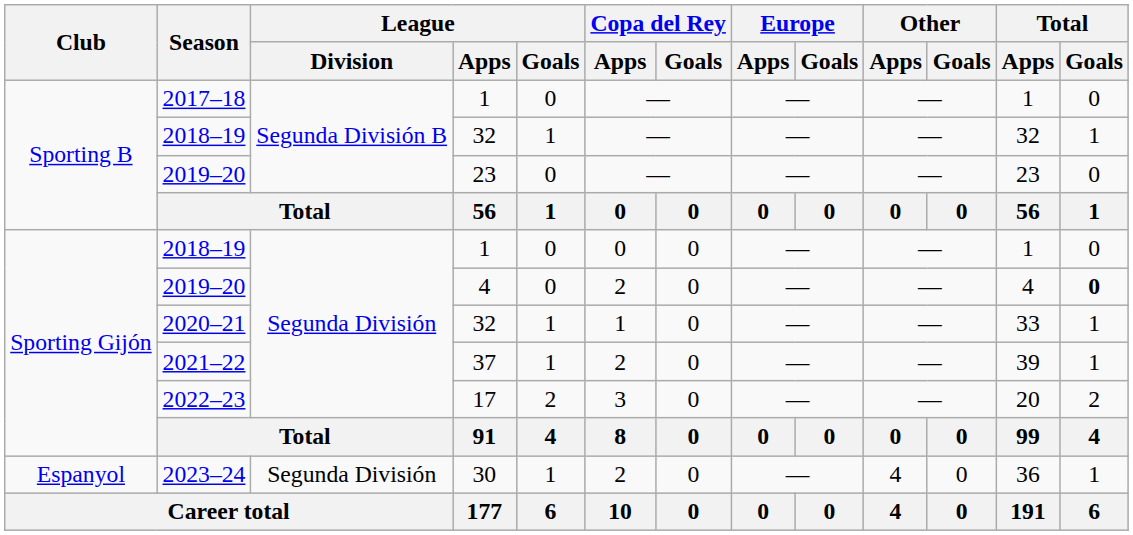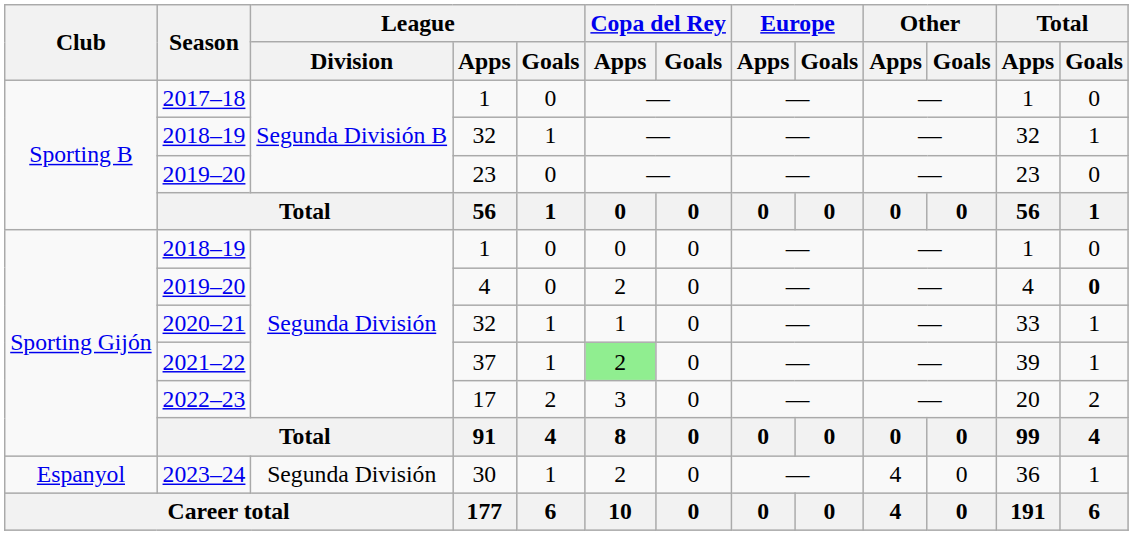(620, 361) no background -> (620, 361) lightgreen background
